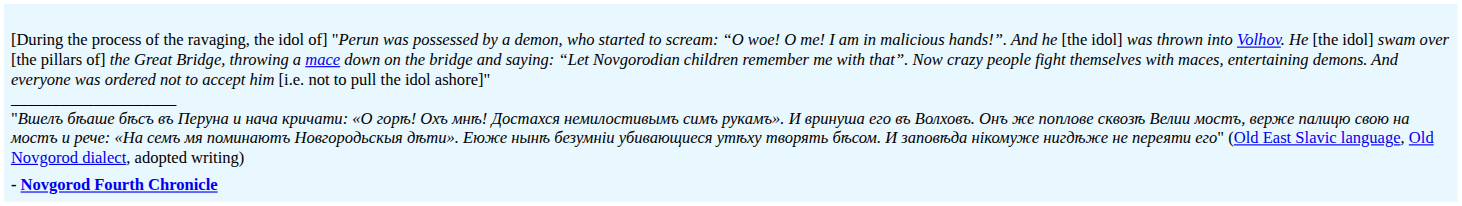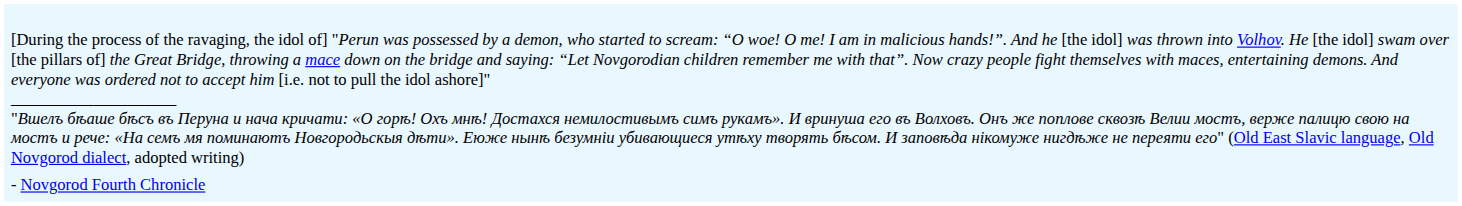(114, 185) bold -> (108, 185) normal
